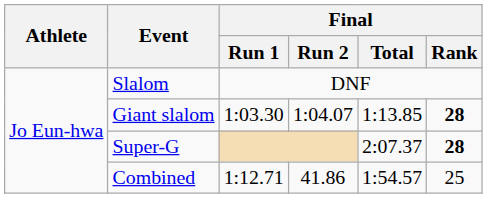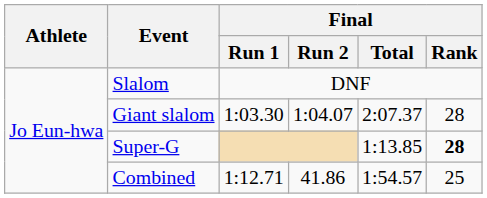(392, 114) 1:13.85 -> (392, 114) 2:07.37
(454, 114) bold -> (454, 114) normal
(392, 146) 2:07.37 -> (392, 146) 1:13.85
